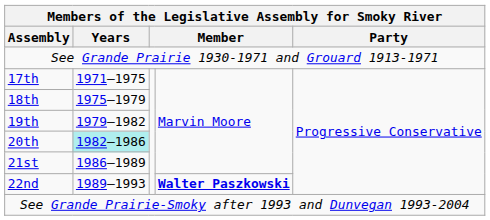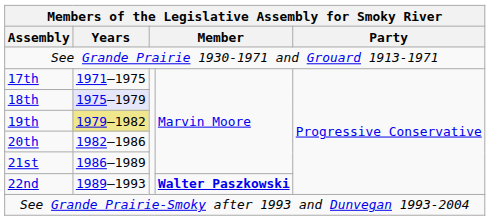(111, 100) no background -> (111, 100) lavender background
(111, 121) no background -> (111, 121) khaki background
(111, 142) paleturquoise background -> (111, 142) no background
